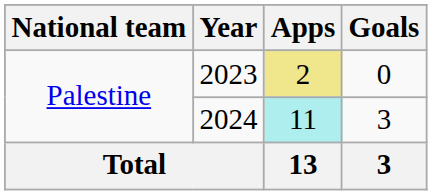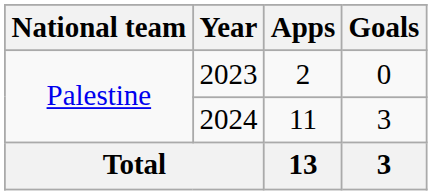(303, 73) khaki background -> (303, 73) no background
(303, 119) paleturquoise background -> (303, 119) no background
